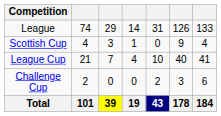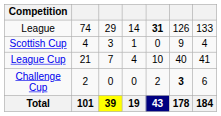(158, 28) normal -> (158, 28) bold
(181, 82) normal -> (181, 82) bold
